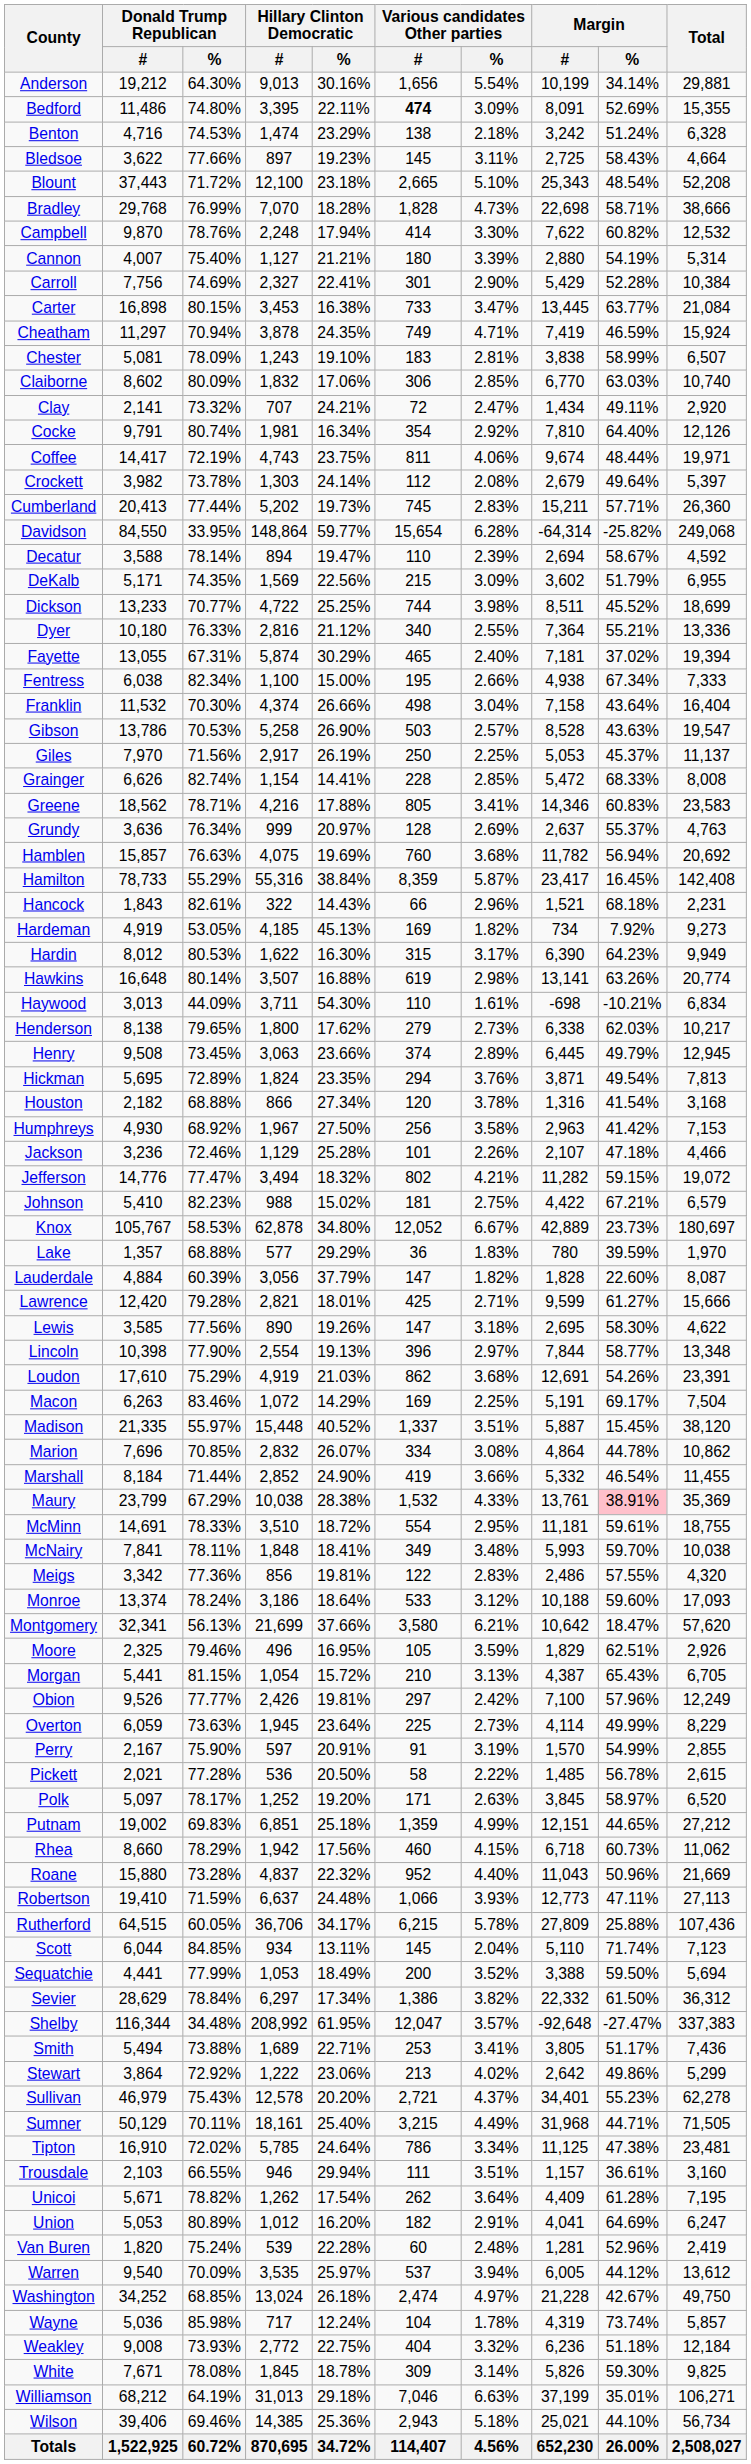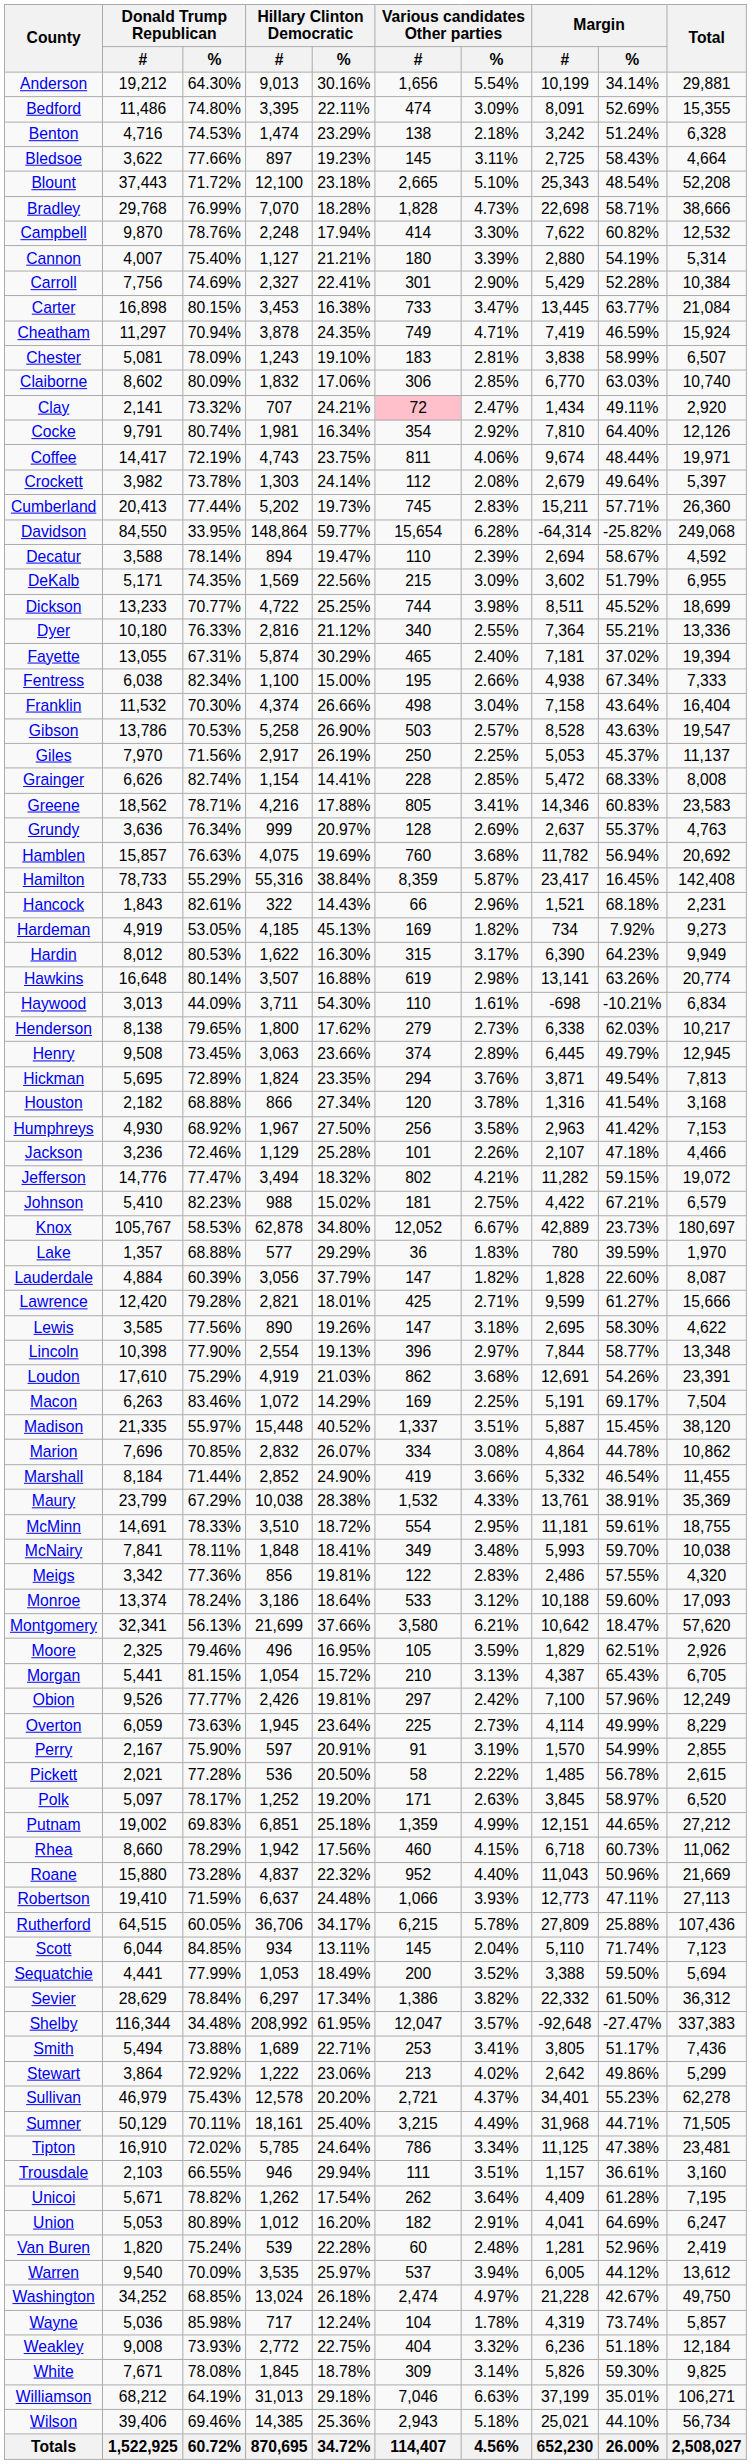(418, 109) bold -> (418, 109) normal
(418, 407) no background -> (418, 407) pink background
(632, 1501) pink background -> (632, 1501) no background
